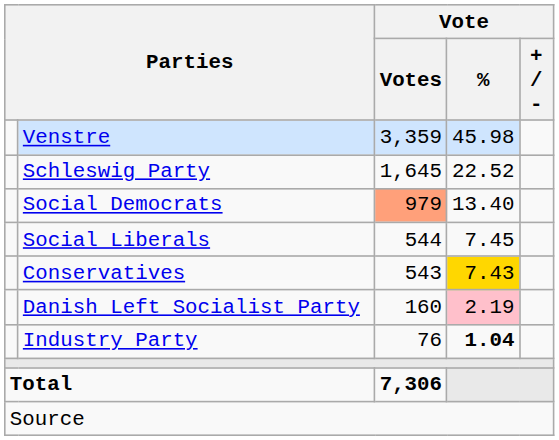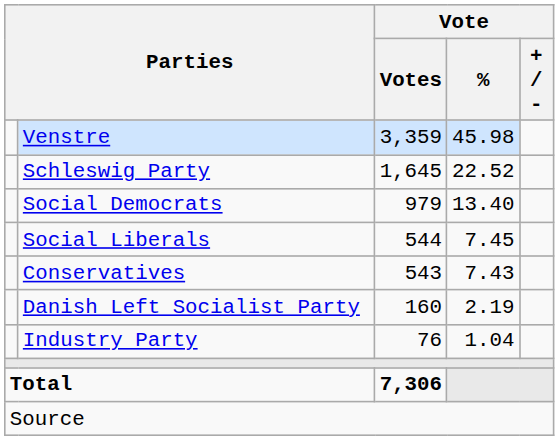(423, 205) lightsalmon background -> (423, 205) no background
(489, 273) gold background -> (489, 273) no background
(489, 307) pink background -> (489, 307) no background
(489, 341) bold -> (489, 341) normal
